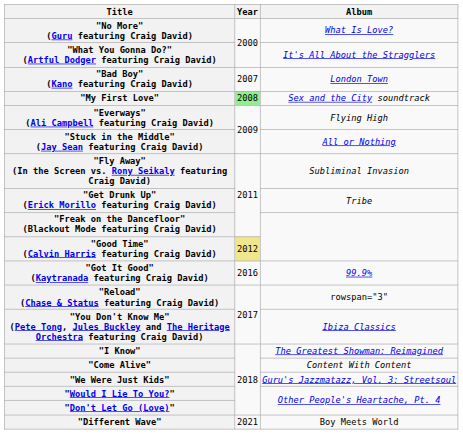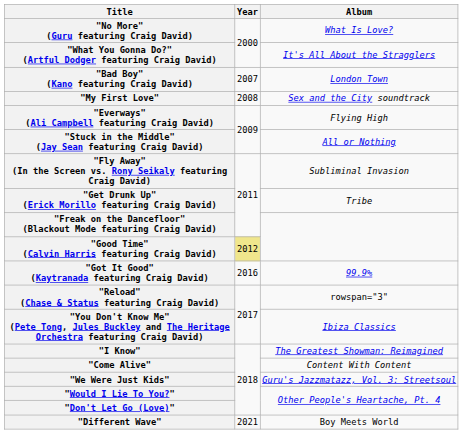(248, 98) lightgreen background -> (248, 98) no background
